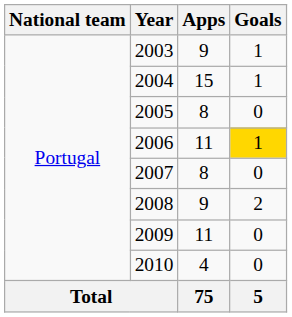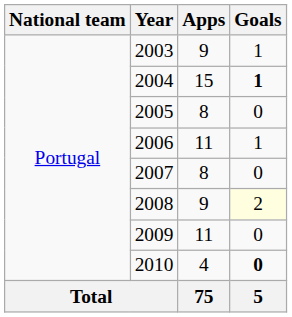(258, 81) normal -> (258, 81) bold
(258, 142) gold background -> (258, 142) no background
(258, 204) no background -> (258, 204) lightyellow background
(258, 265) normal -> (258, 265) bold
